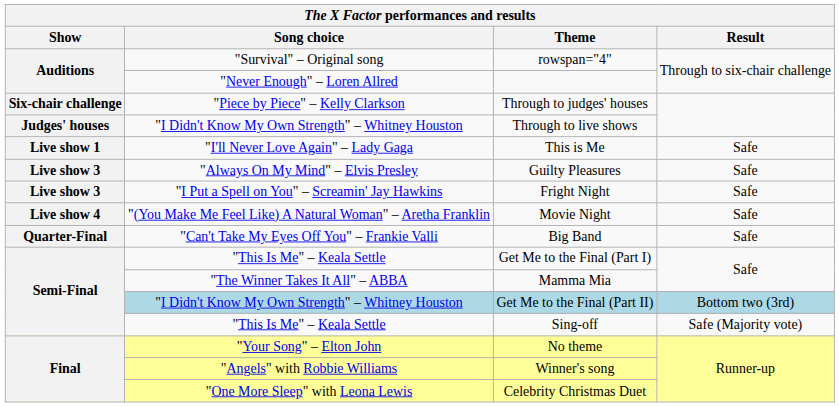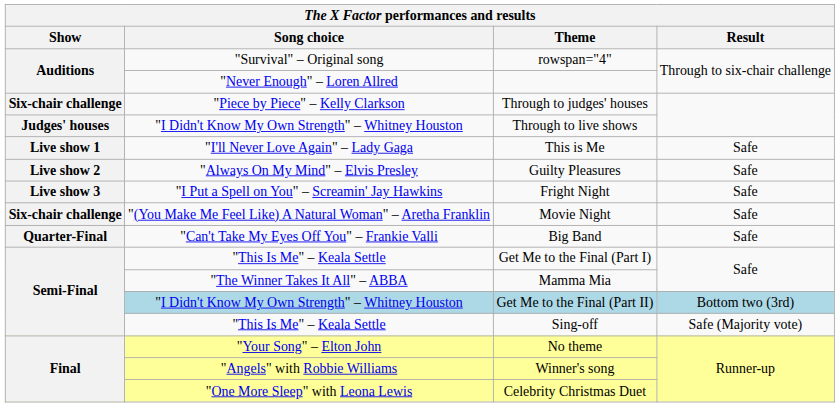(65, 170) Live show 3 -> (65, 170) Live show 2
(65, 214) Live show 4 -> (65, 214) Six-chair challenge
